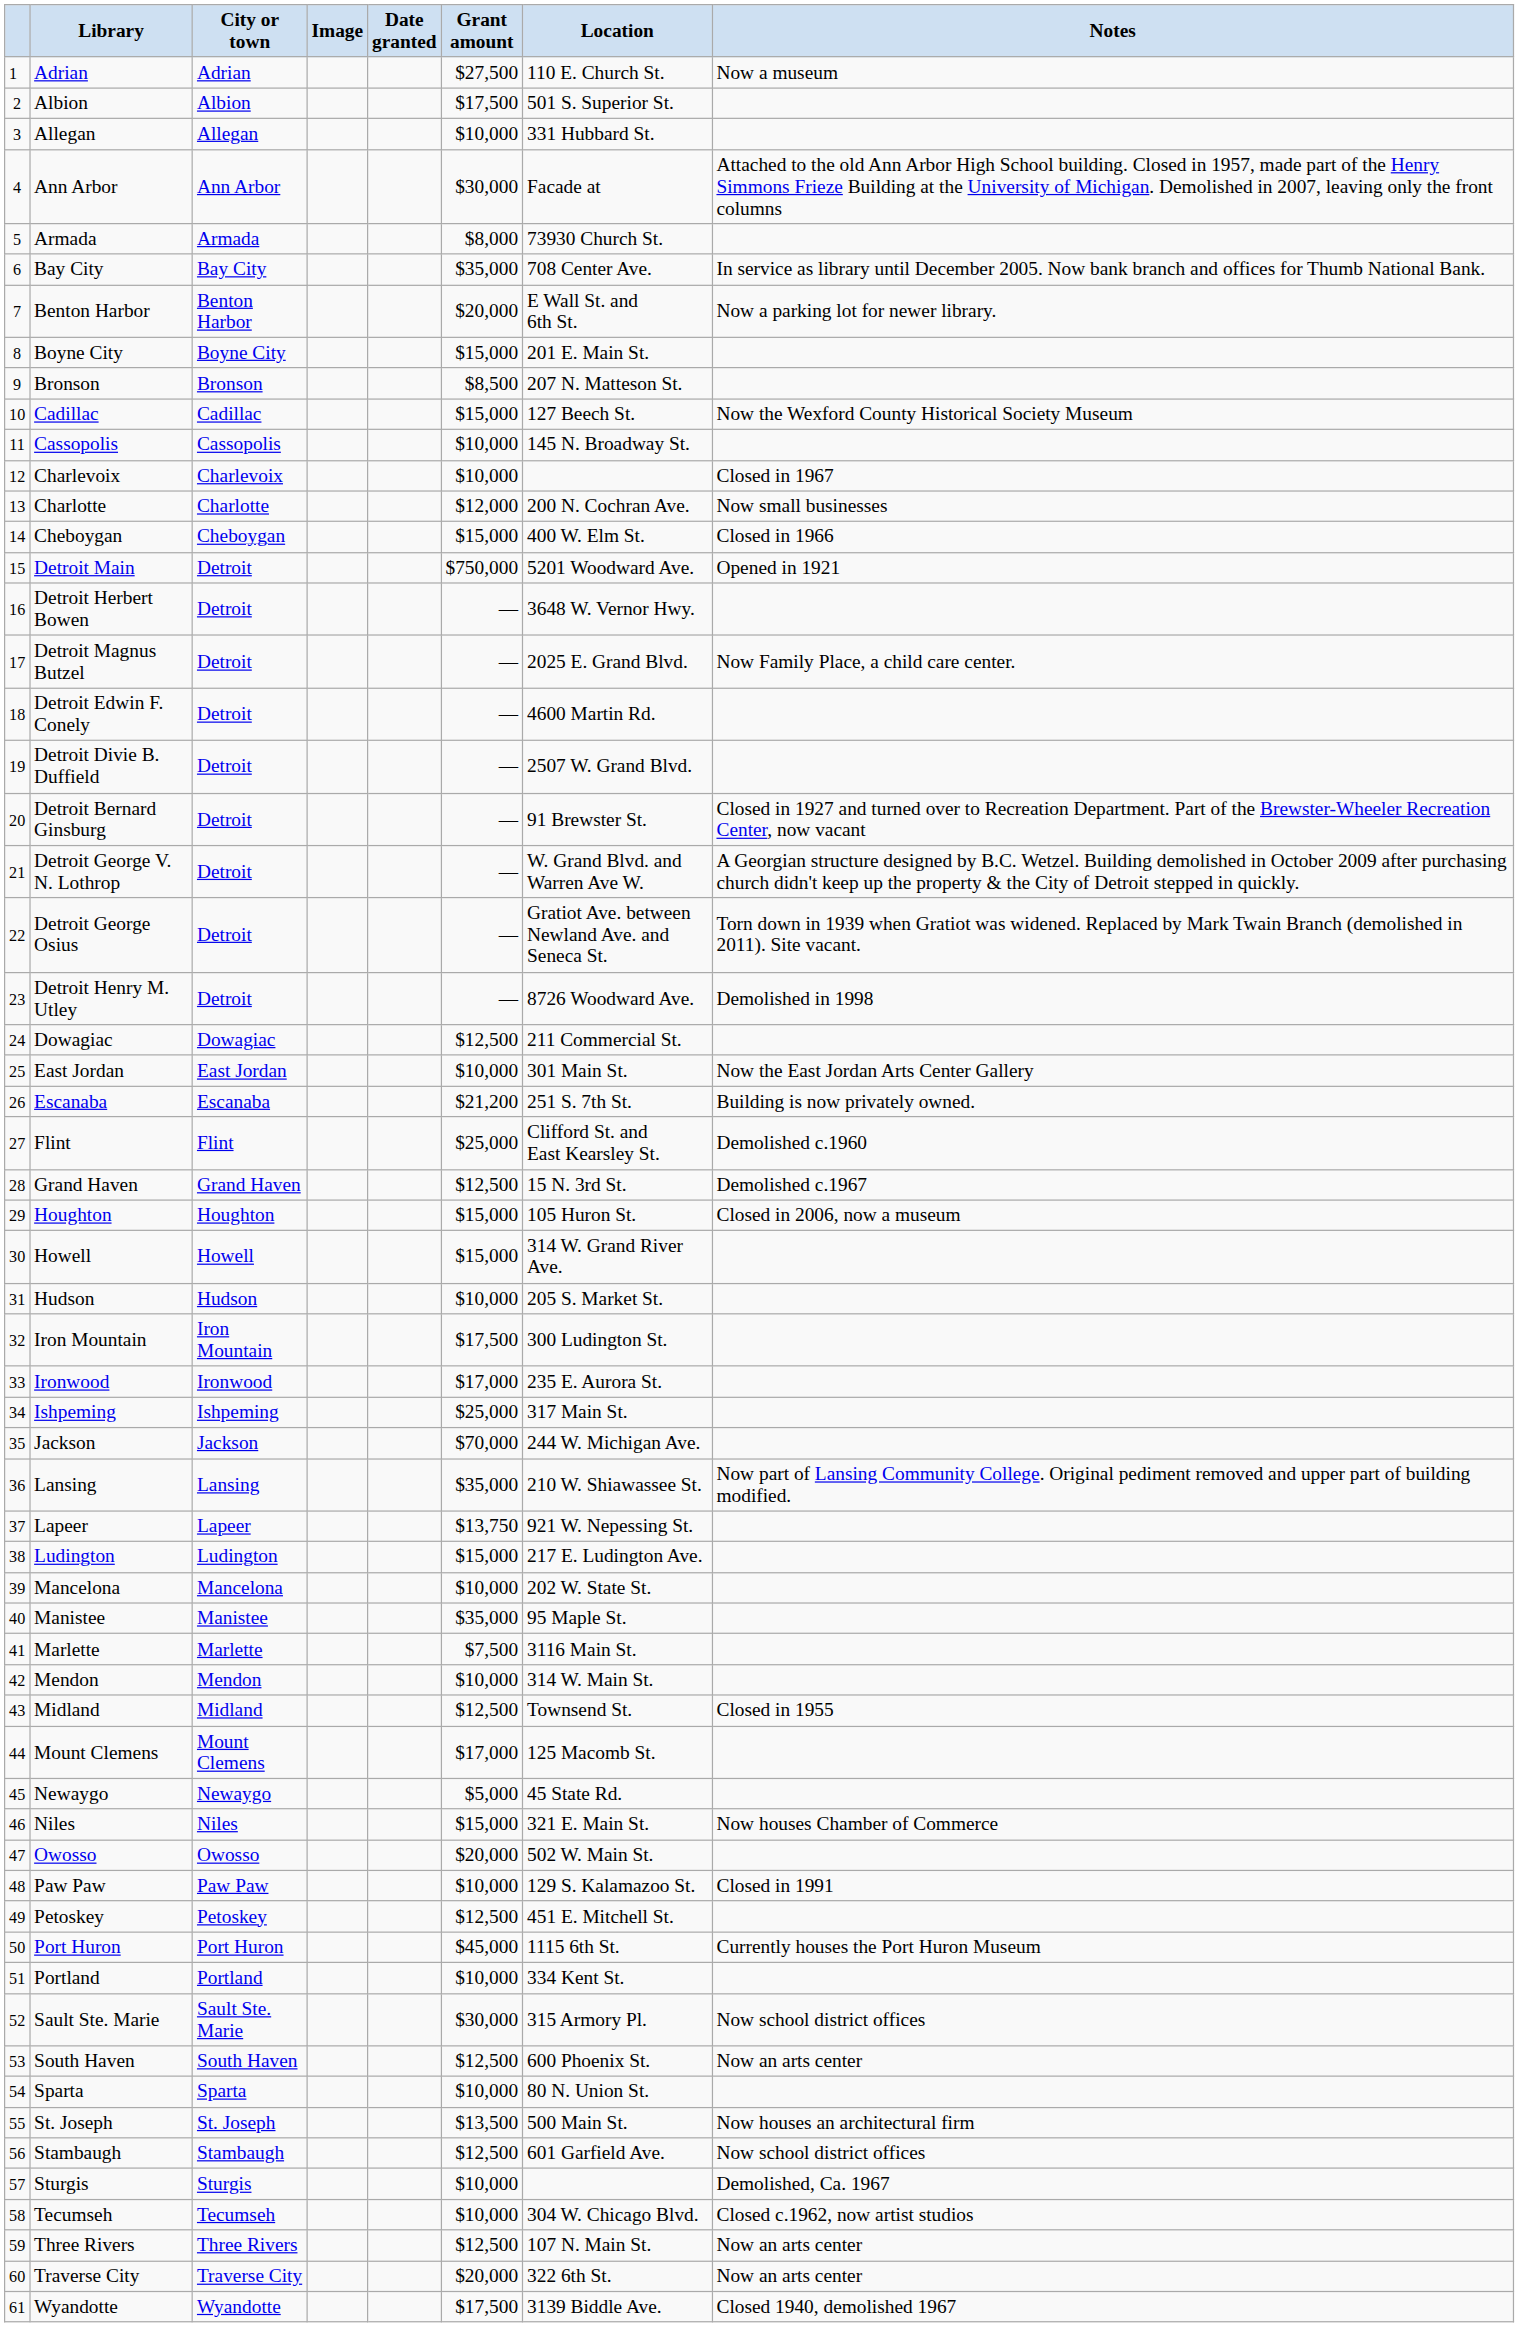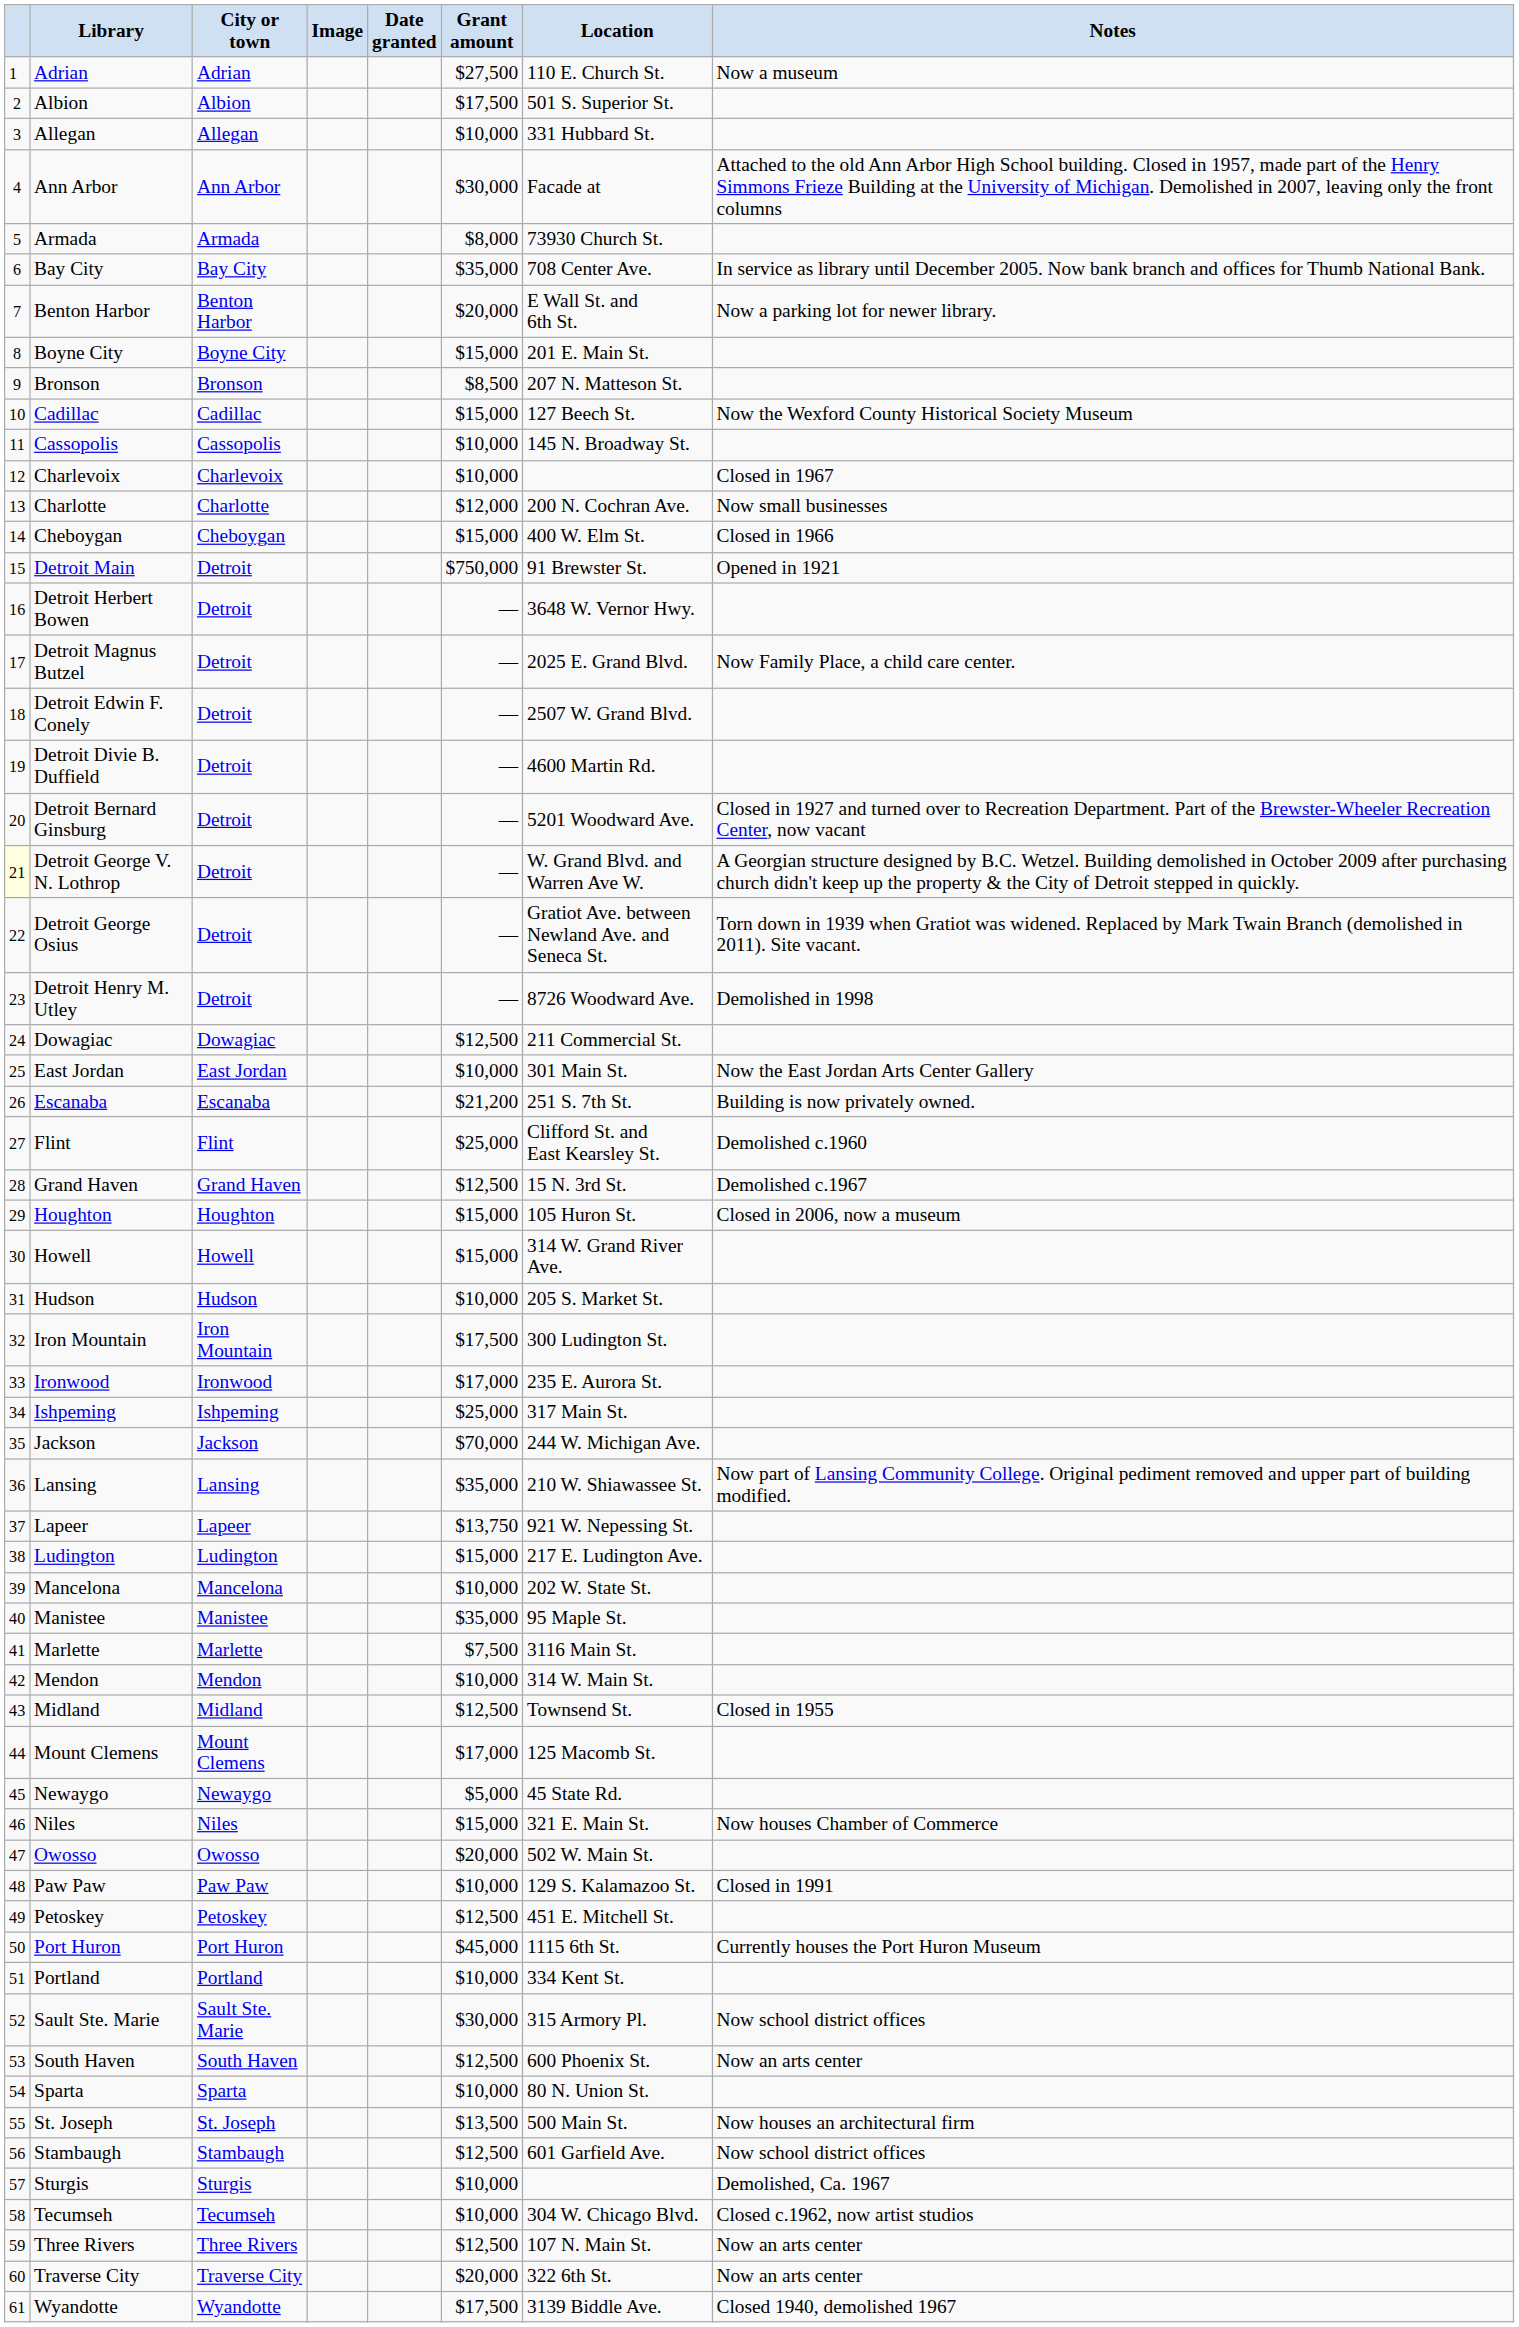(611, 567) 5201 Woodward Ave. -> (587, 567) 91 Brewster St.
(591, 714) 4600 Martin Rd. -> (610, 714) 2507 W. Grand Blvd.
(610, 766) 2507 W. Grand Blvd. -> (591, 766) 4600 Martin Rd.
(587, 819) 91 Brewster St. -> (611, 819) 5201 Woodward Ave.
(17, 872) no background -> (17, 872) lightyellow background
